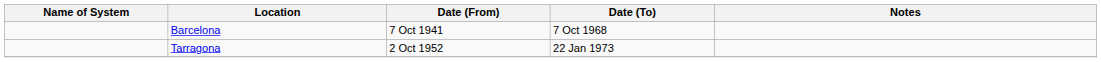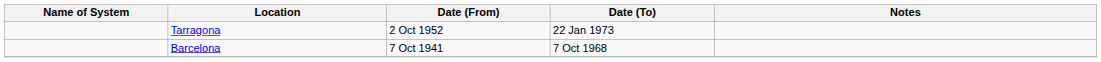rows swapped: (196, 30) <-> (196, 48)
